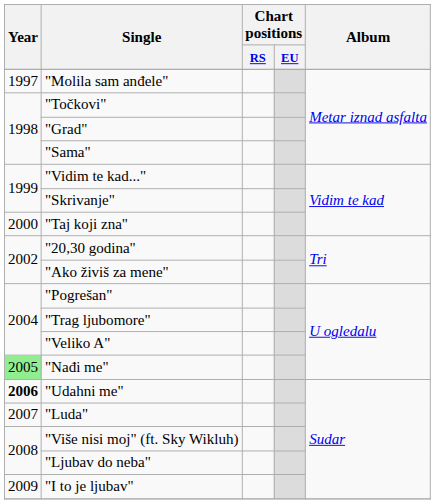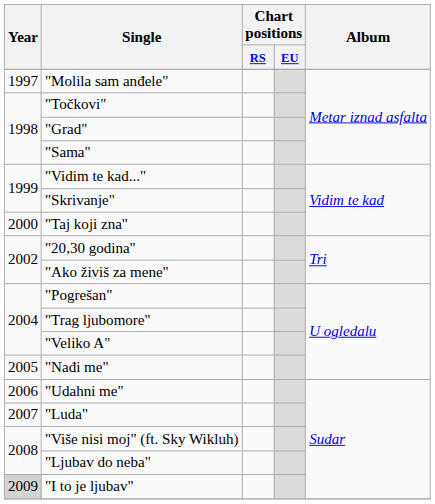(23, 367) lightgreen background -> (23, 367) no background
(23, 391) bold -> (23, 391) normal
(23, 486) no background -> (23, 486) lightgrey background
